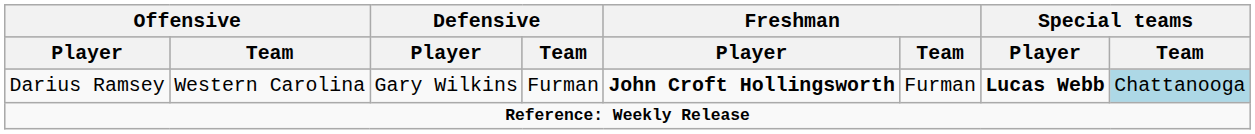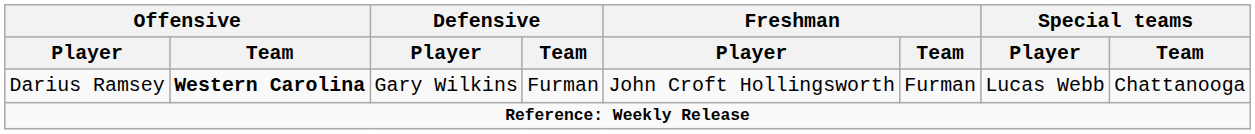(270, 86) normal -> (270, 86) bold
(752, 86) bold -> (752, 86) normal
(1045, 86) bold -> (1045, 86) normal
(1180, 86) lightblue background -> (1180, 86) no background
